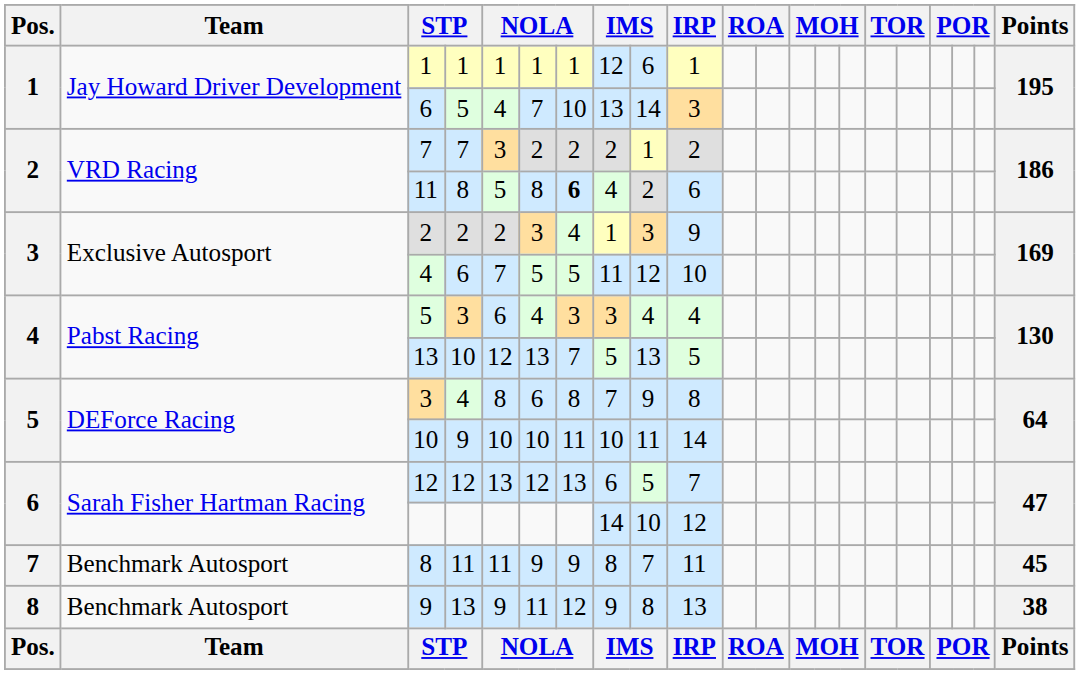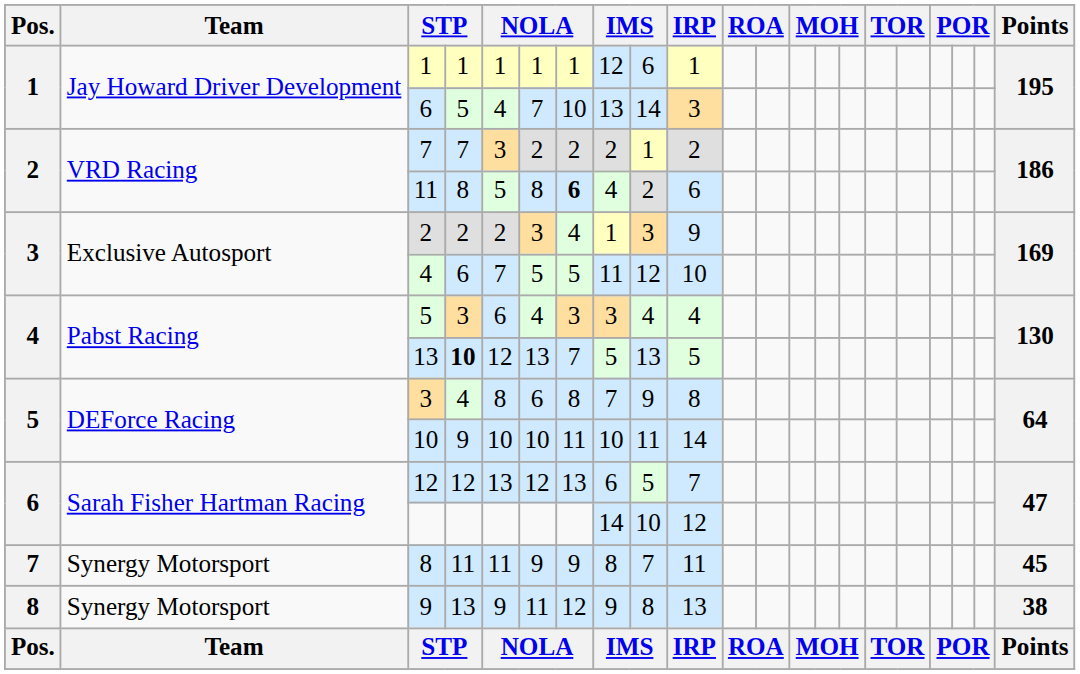(463, 356) normal -> (463, 356) bold
(178, 564) Benchmark Autosport -> (168, 564) Synergy Motorsport
(178, 605) Benchmark Autosport -> (168, 605) Synergy Motorsport
